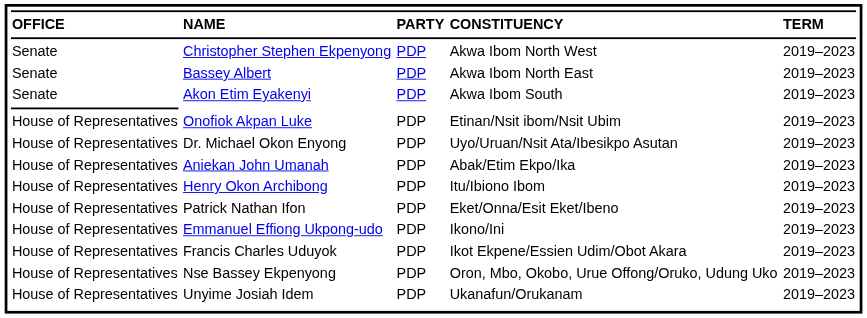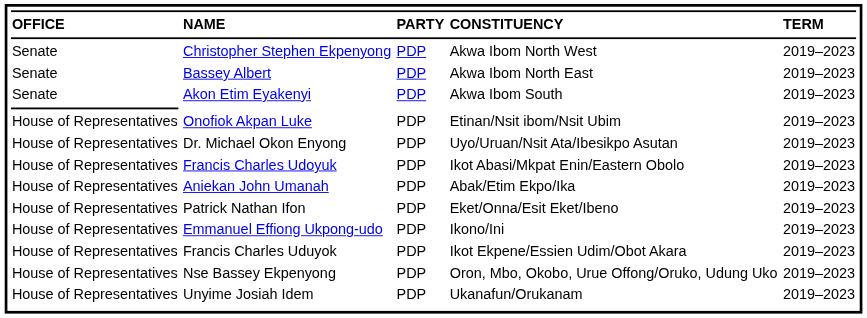+ row: (260, 165)
- row: (255, 186)
